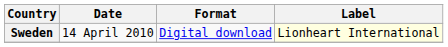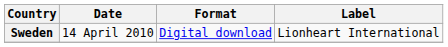(359, 33) lightyellow background -> (359, 33) no background
